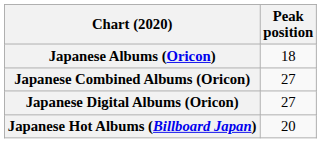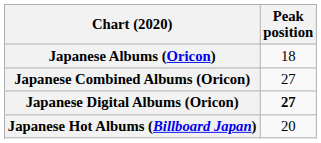(288, 102) normal -> (288, 102) bold
